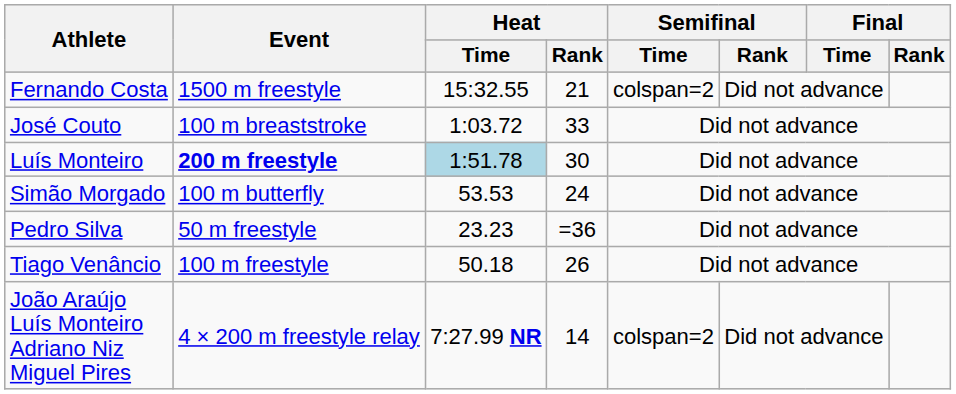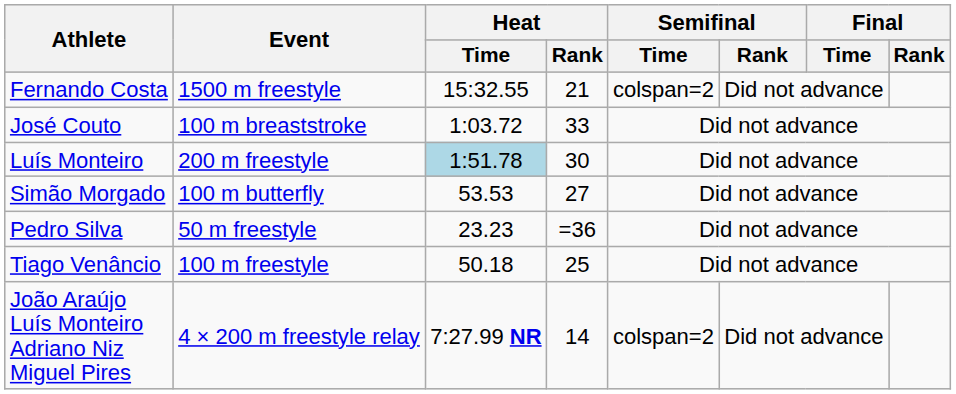(258, 160) bold -> (253, 160) normal
(577, 195) 24 -> (577, 195) 27
(577, 264) 26 -> (577, 264) 25
